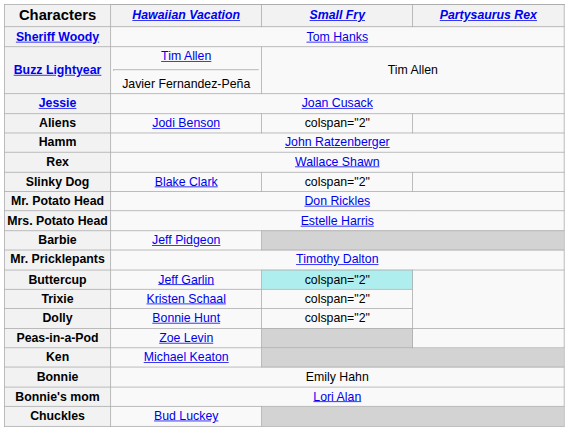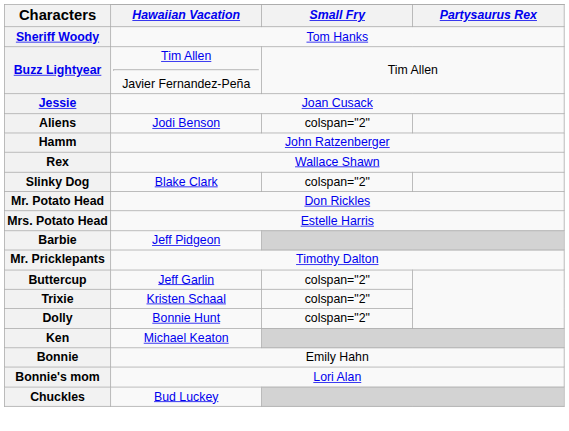(337, 279) paleturquoise background -> (337, 279) no background
- row: (58, 338)
